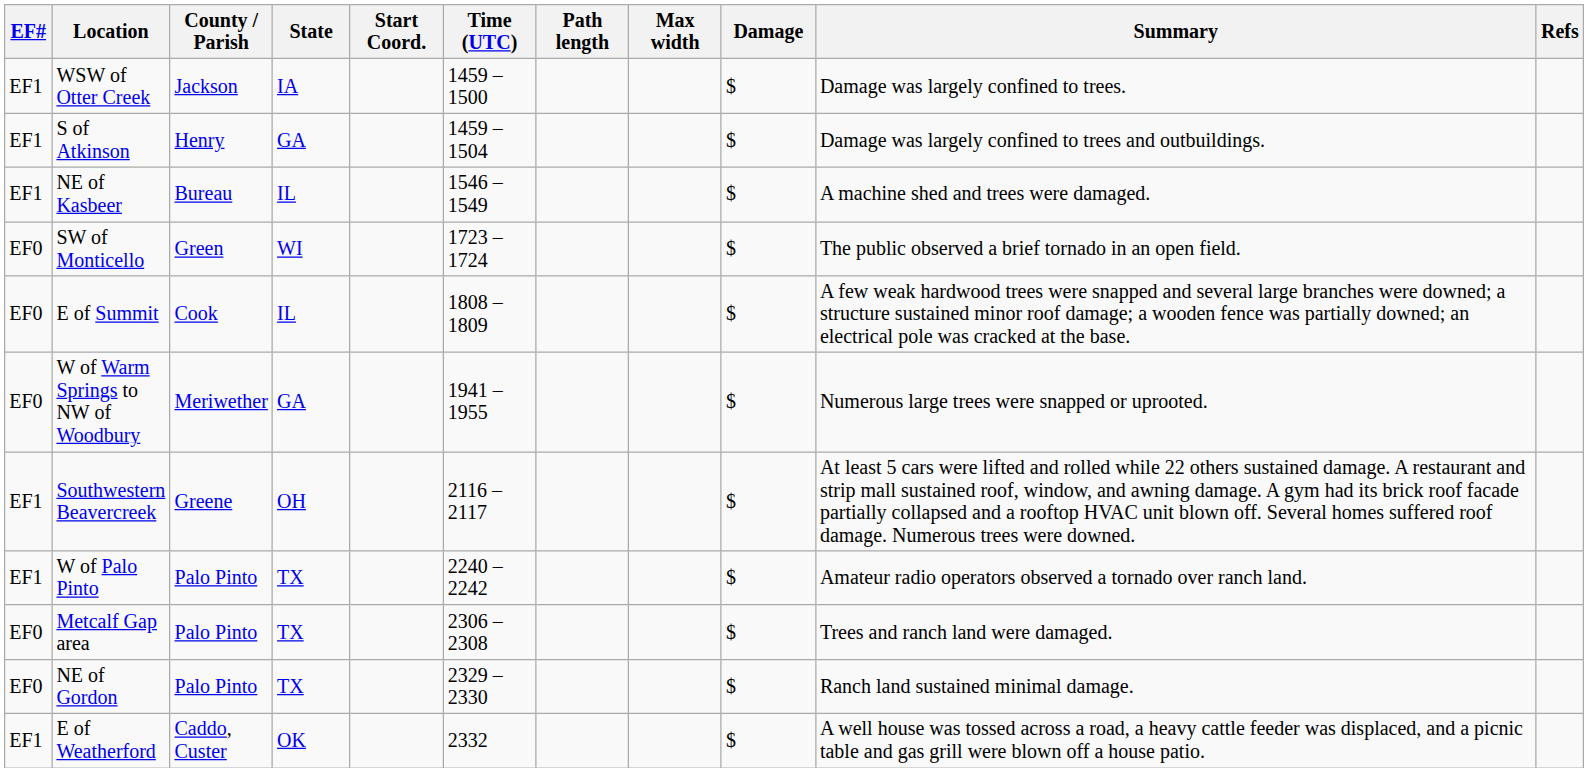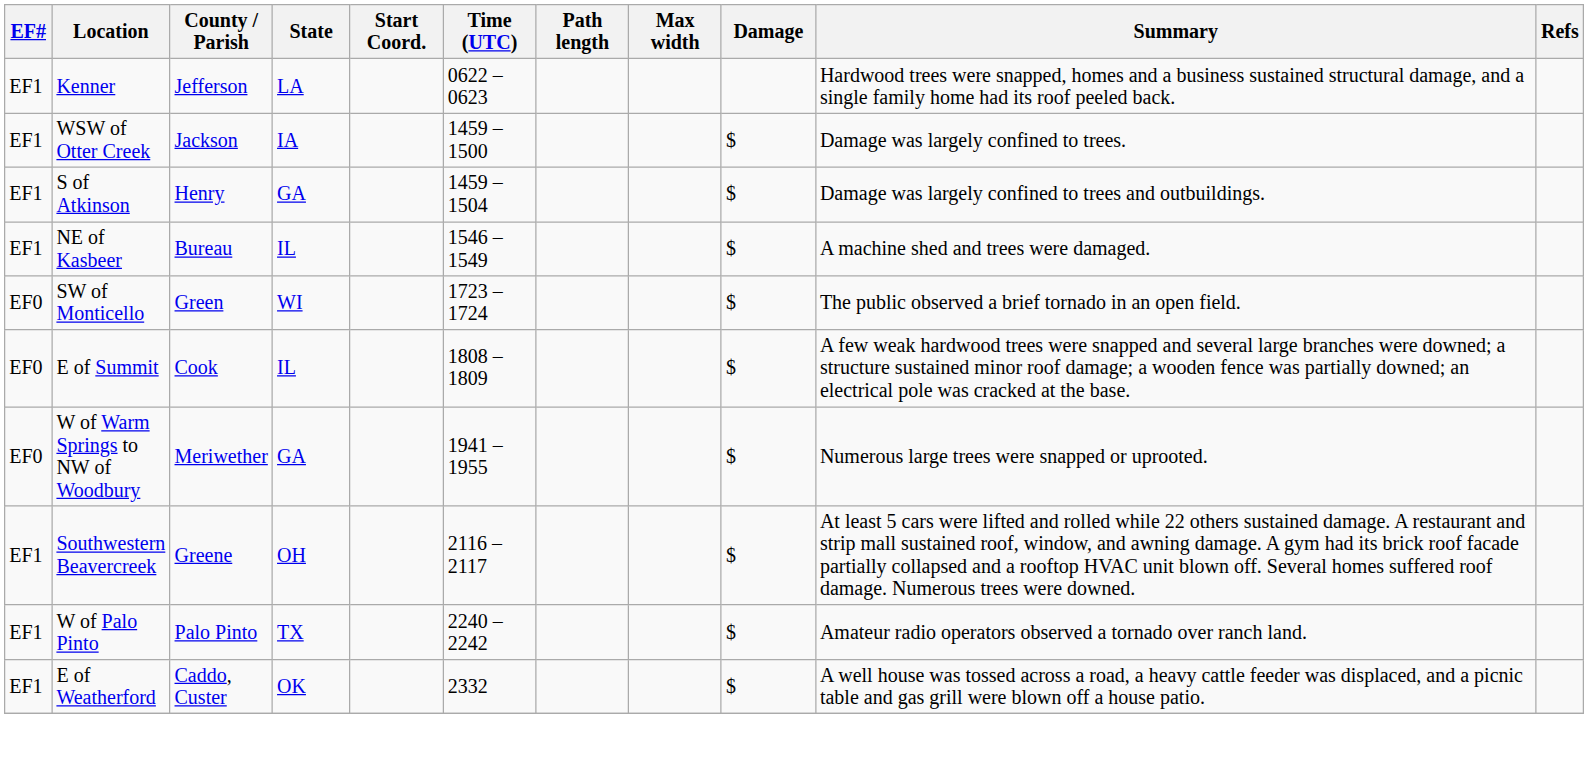+ row: (86, 85)
- row: (107, 632)
- row: (87, 686)
